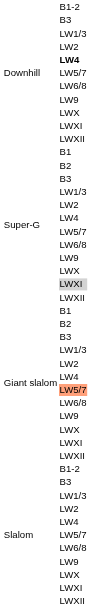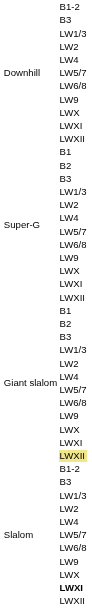(69, 60) bold -> (69, 60) normal
(71, 284) lightgrey background -> (71, 284) no background
(73, 390) lightsalmon background -> (73, 390) no background
(72, 456) no background -> (72, 456) khaki background
(71, 588) normal -> (71, 588) bold
